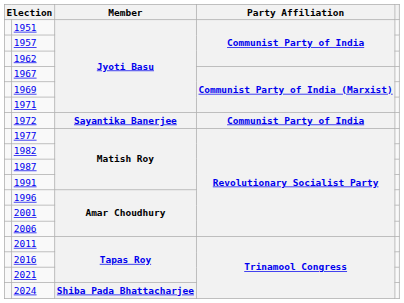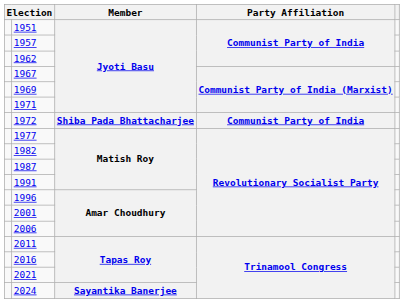(125, 120) Sayantika Banerjee -> (125, 120) Shiba Pada Bhattacharjee
(125, 291) Shiba Pada Bhattacharjee -> (125, 291) Sayantika Banerjee
